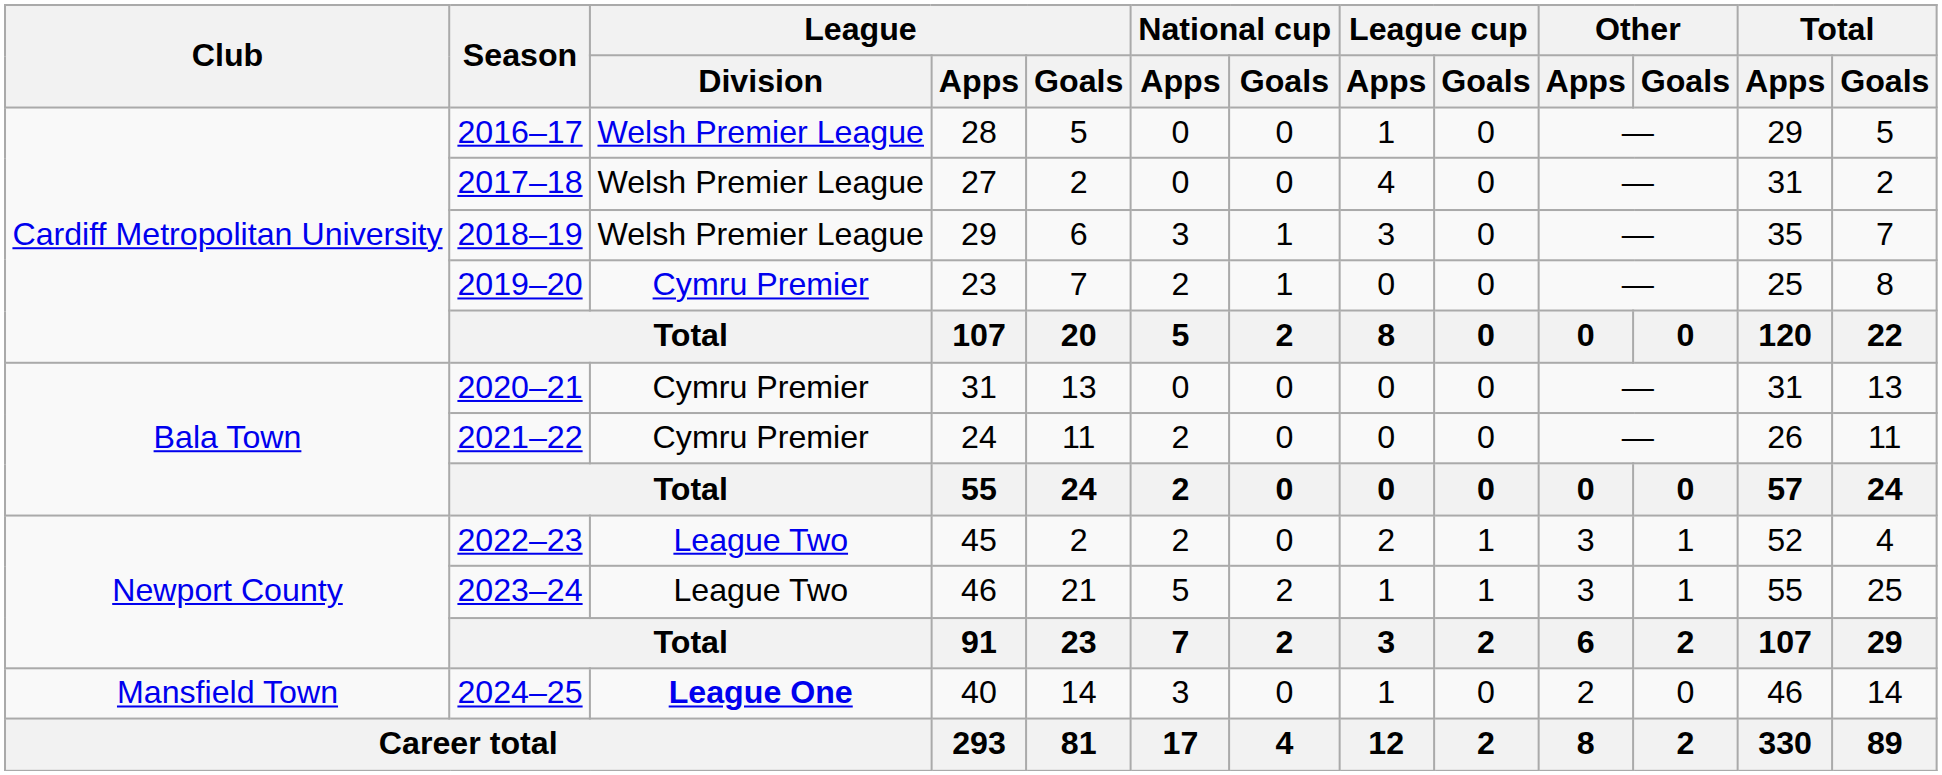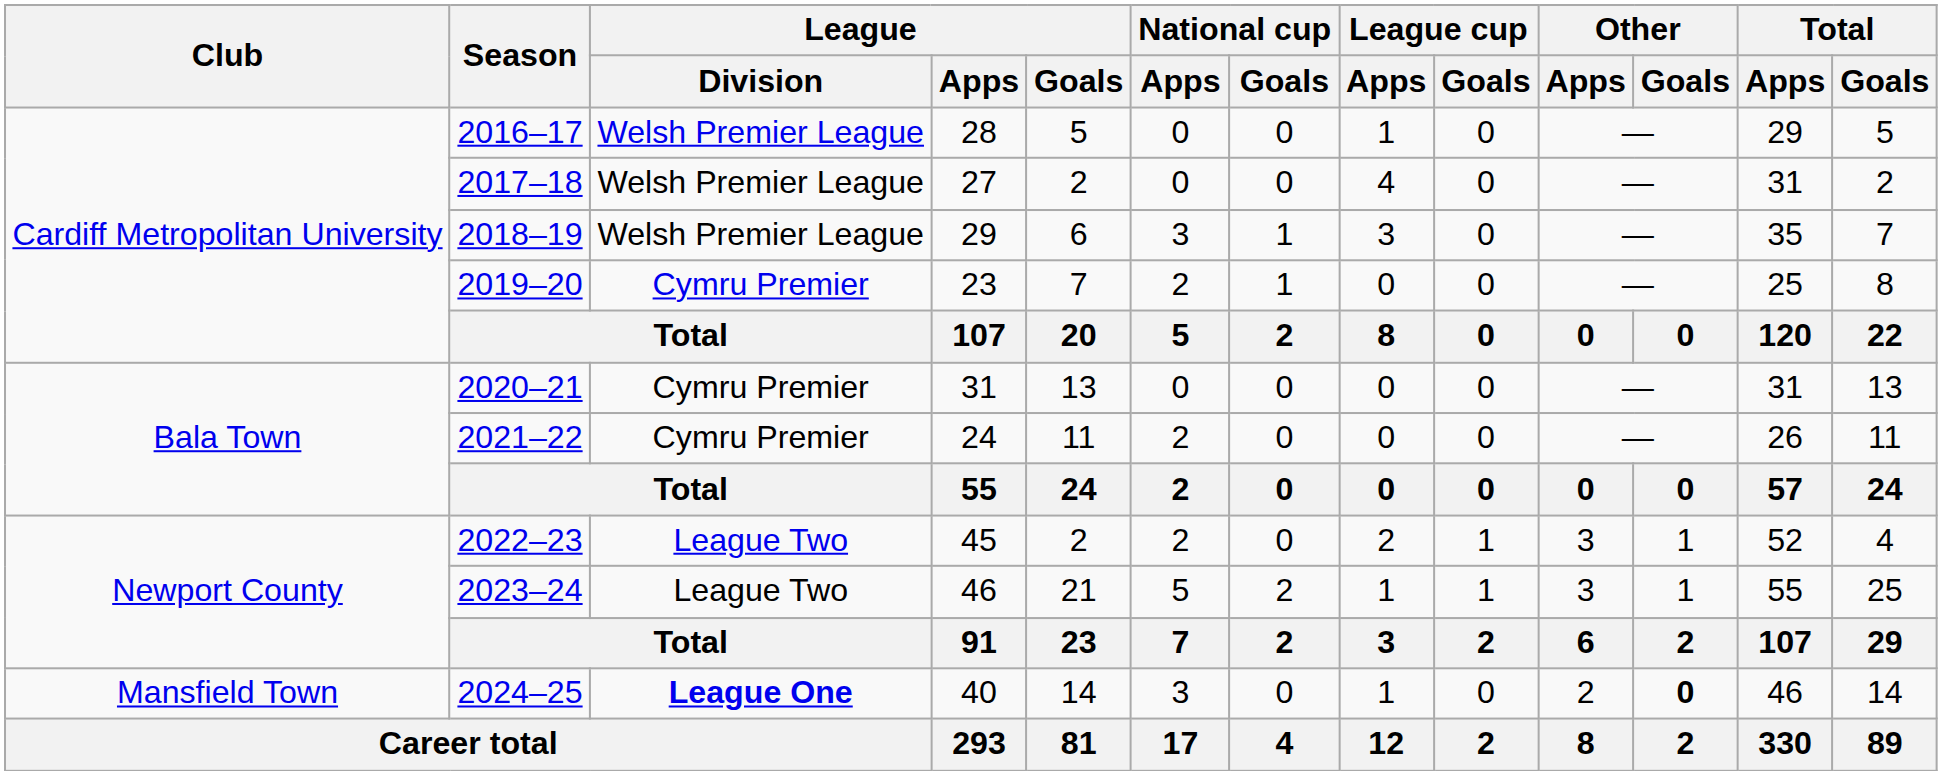(1685, 693) normal -> (1685, 693) bold
